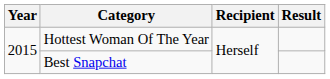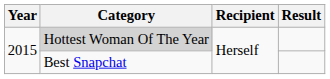(126, 39) no background -> (126, 39) lightgrey background
